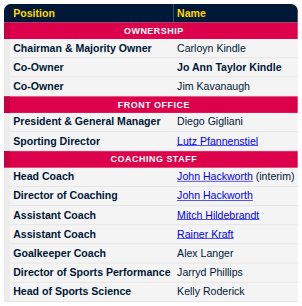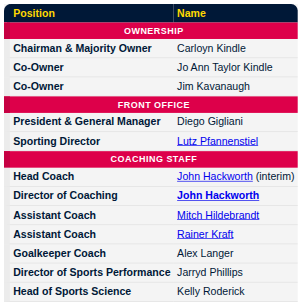(229, 67) bold -> (225, 67) normal
(215, 196) normal -> (218, 196) bold
